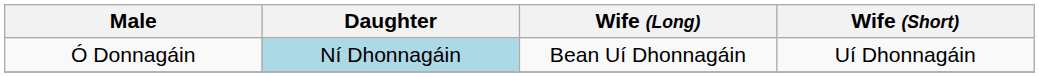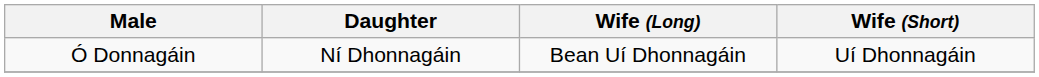(391, 54) lightblue background -> (391, 54) no background
